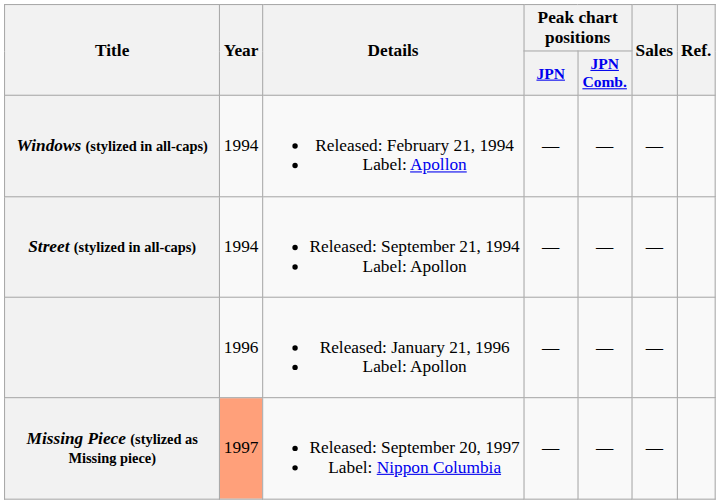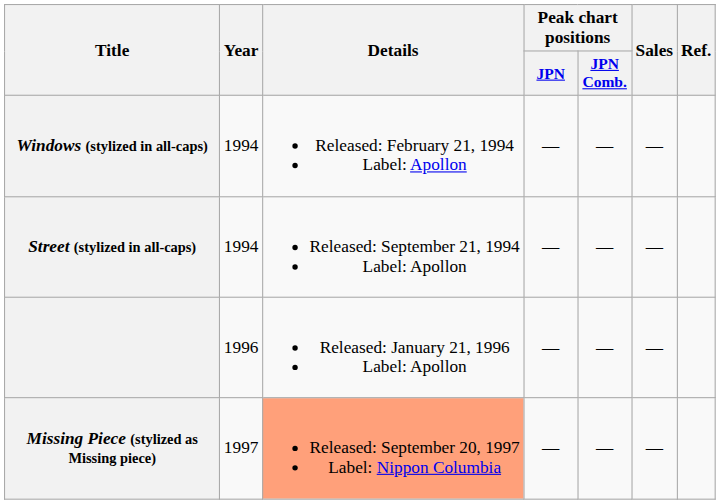(241, 448) lightsalmon background -> (241, 448) no background
(393, 458) no background -> (393, 458) lightsalmon background
